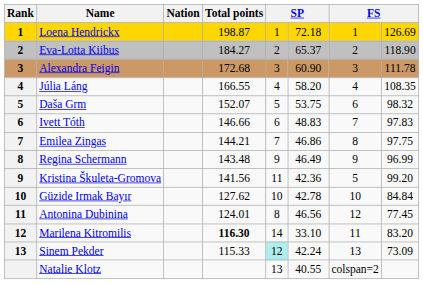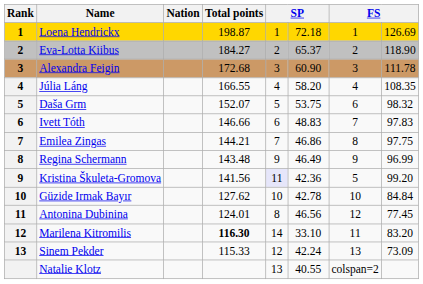(277, 178) no background -> (277, 178) lavender background
(277, 251) paleturquoise background -> (277, 251) no background
